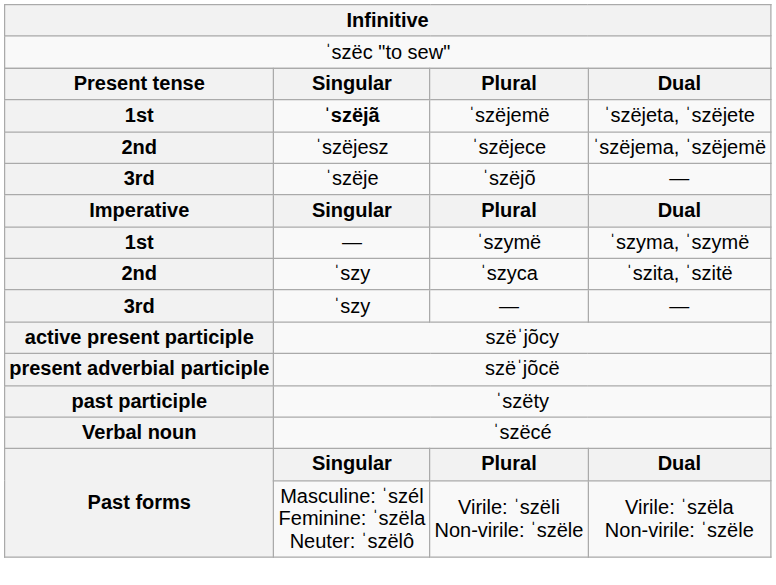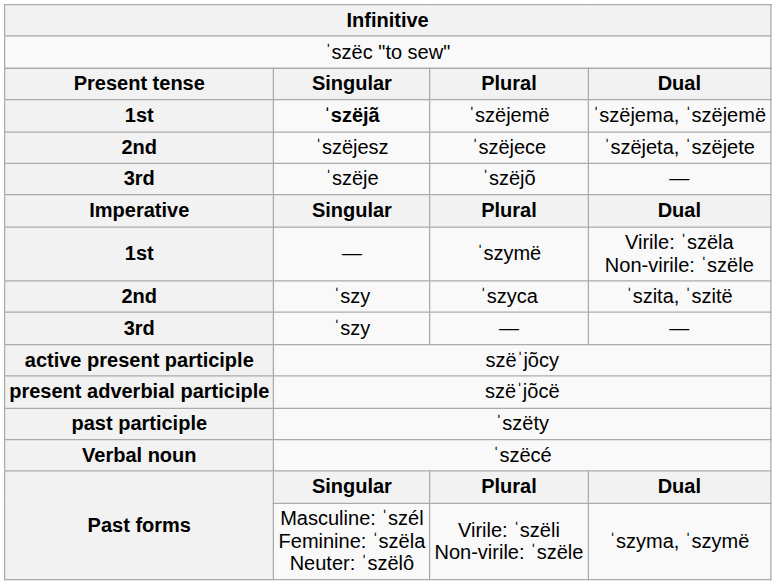(679, 115) ˈszëjeta, ˈszëjete -> (679, 115) ˈszëjema, ˈszëjemë
(679, 147) ˈszëjema, ˈszëjemë -> (679, 147) ˈszëjeta, ˈszëjete
(679, 242) ˈszyma, ˈszymë -> (679, 253) Virile: ˈszëla Non-virile: ˈszële
(679, 518) Virile: ˈszëla Non-virile: ˈszële -> (679, 541) ˈszyma, ˈszymë
